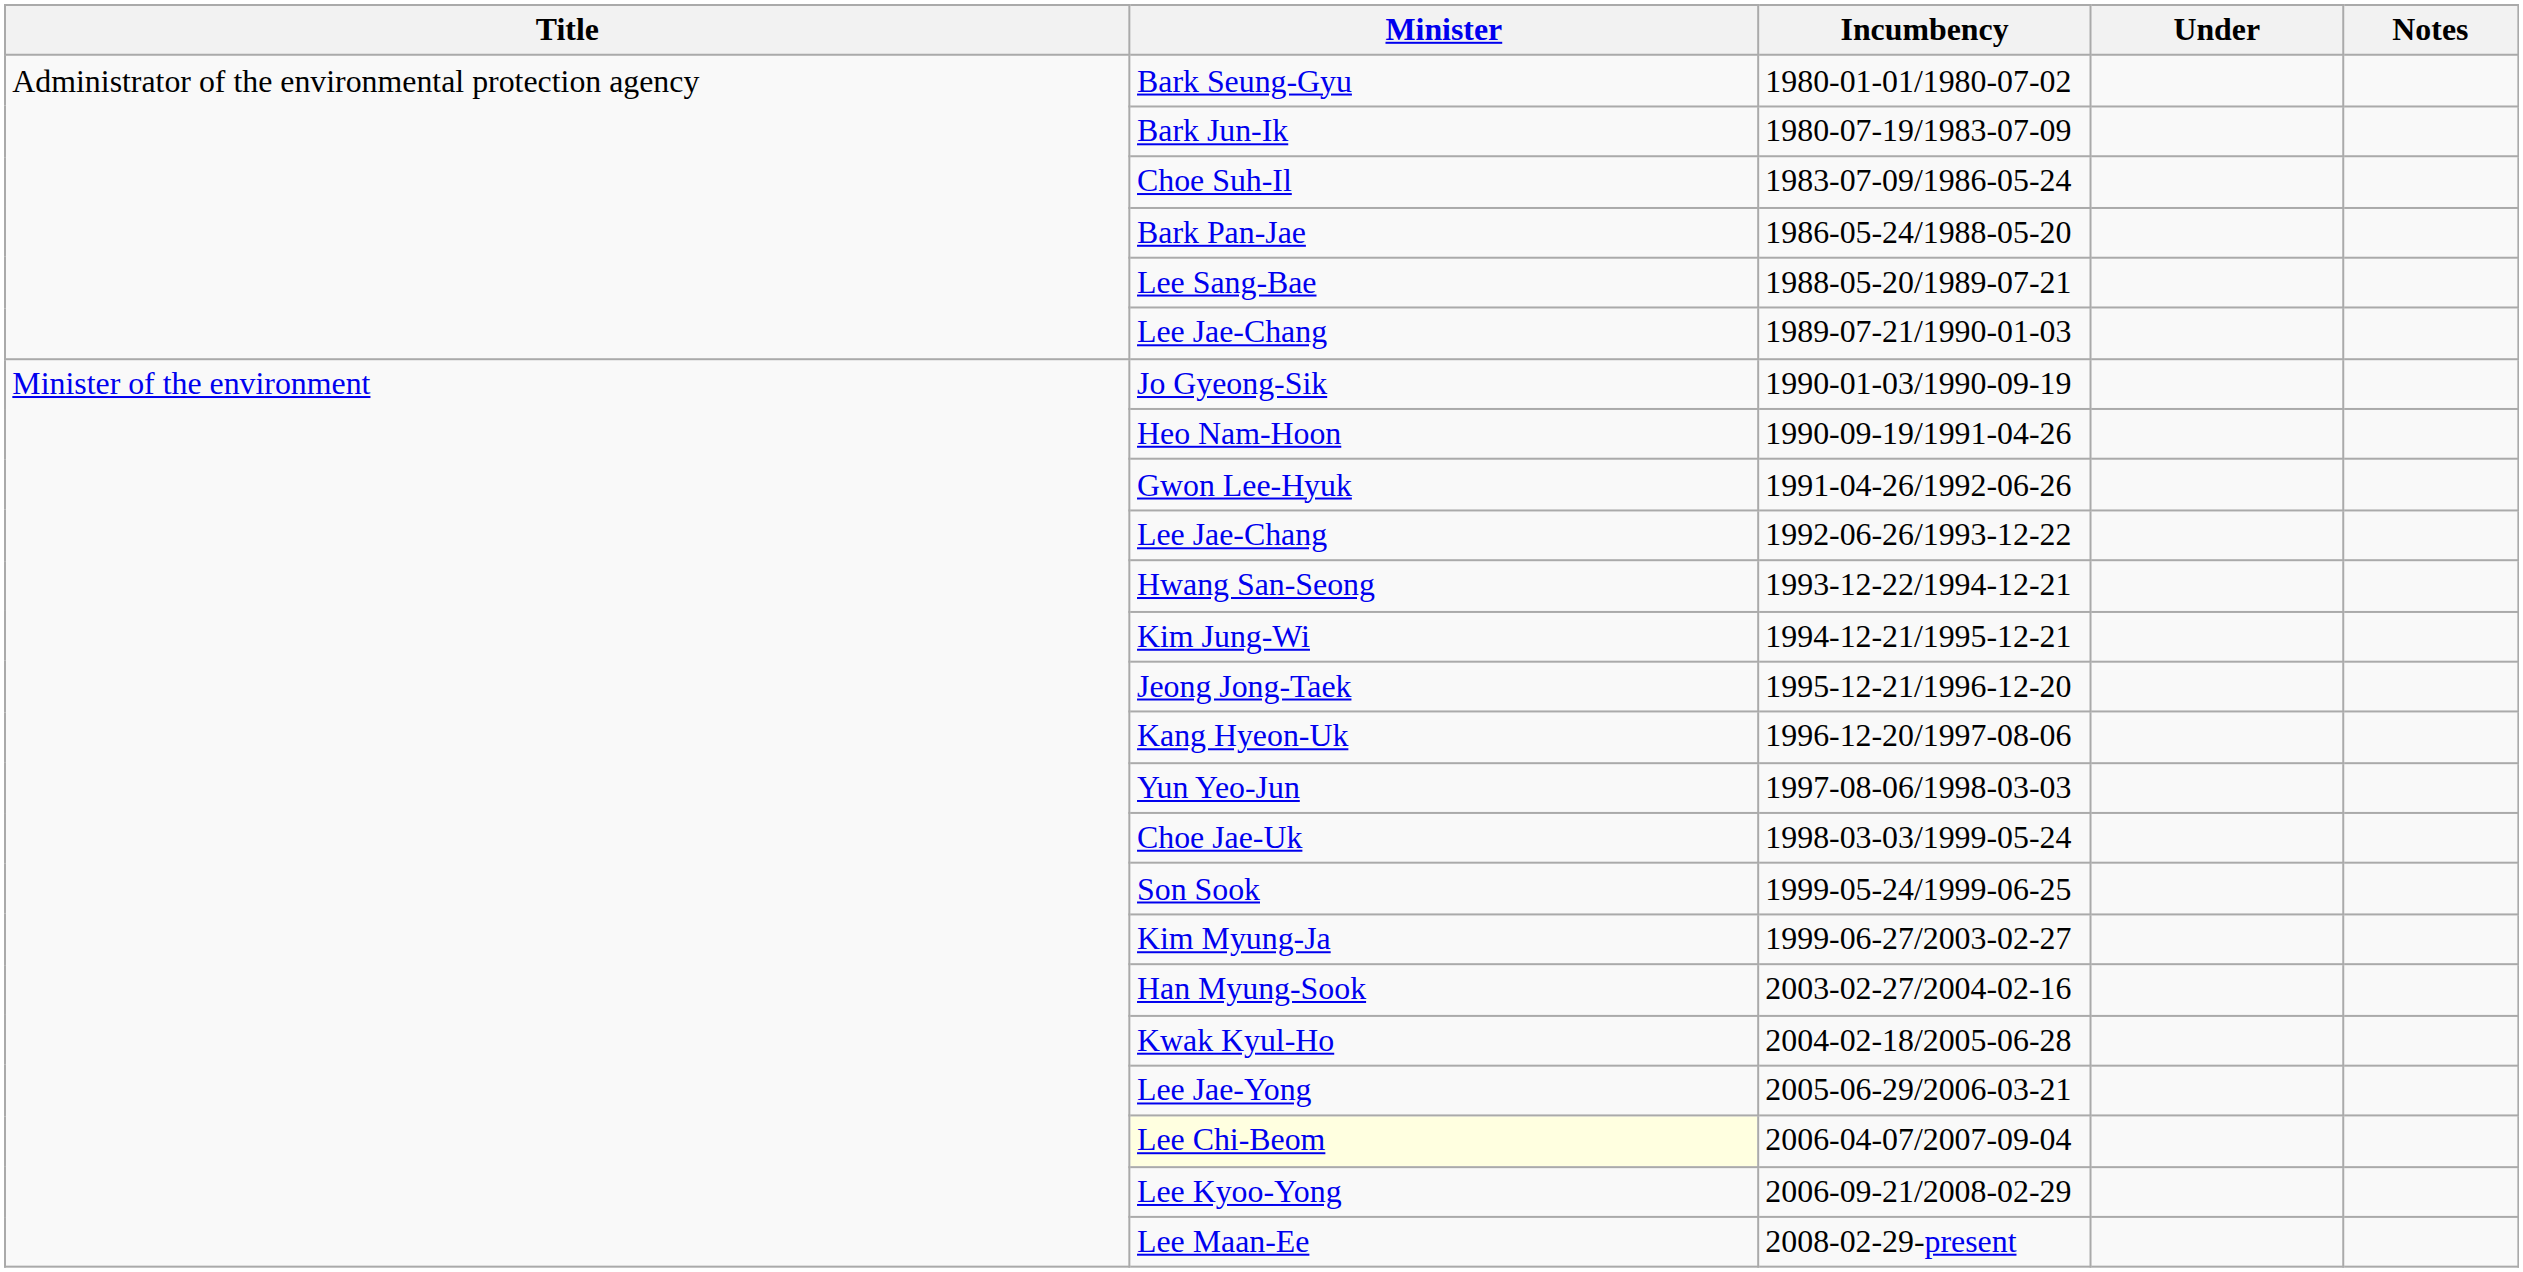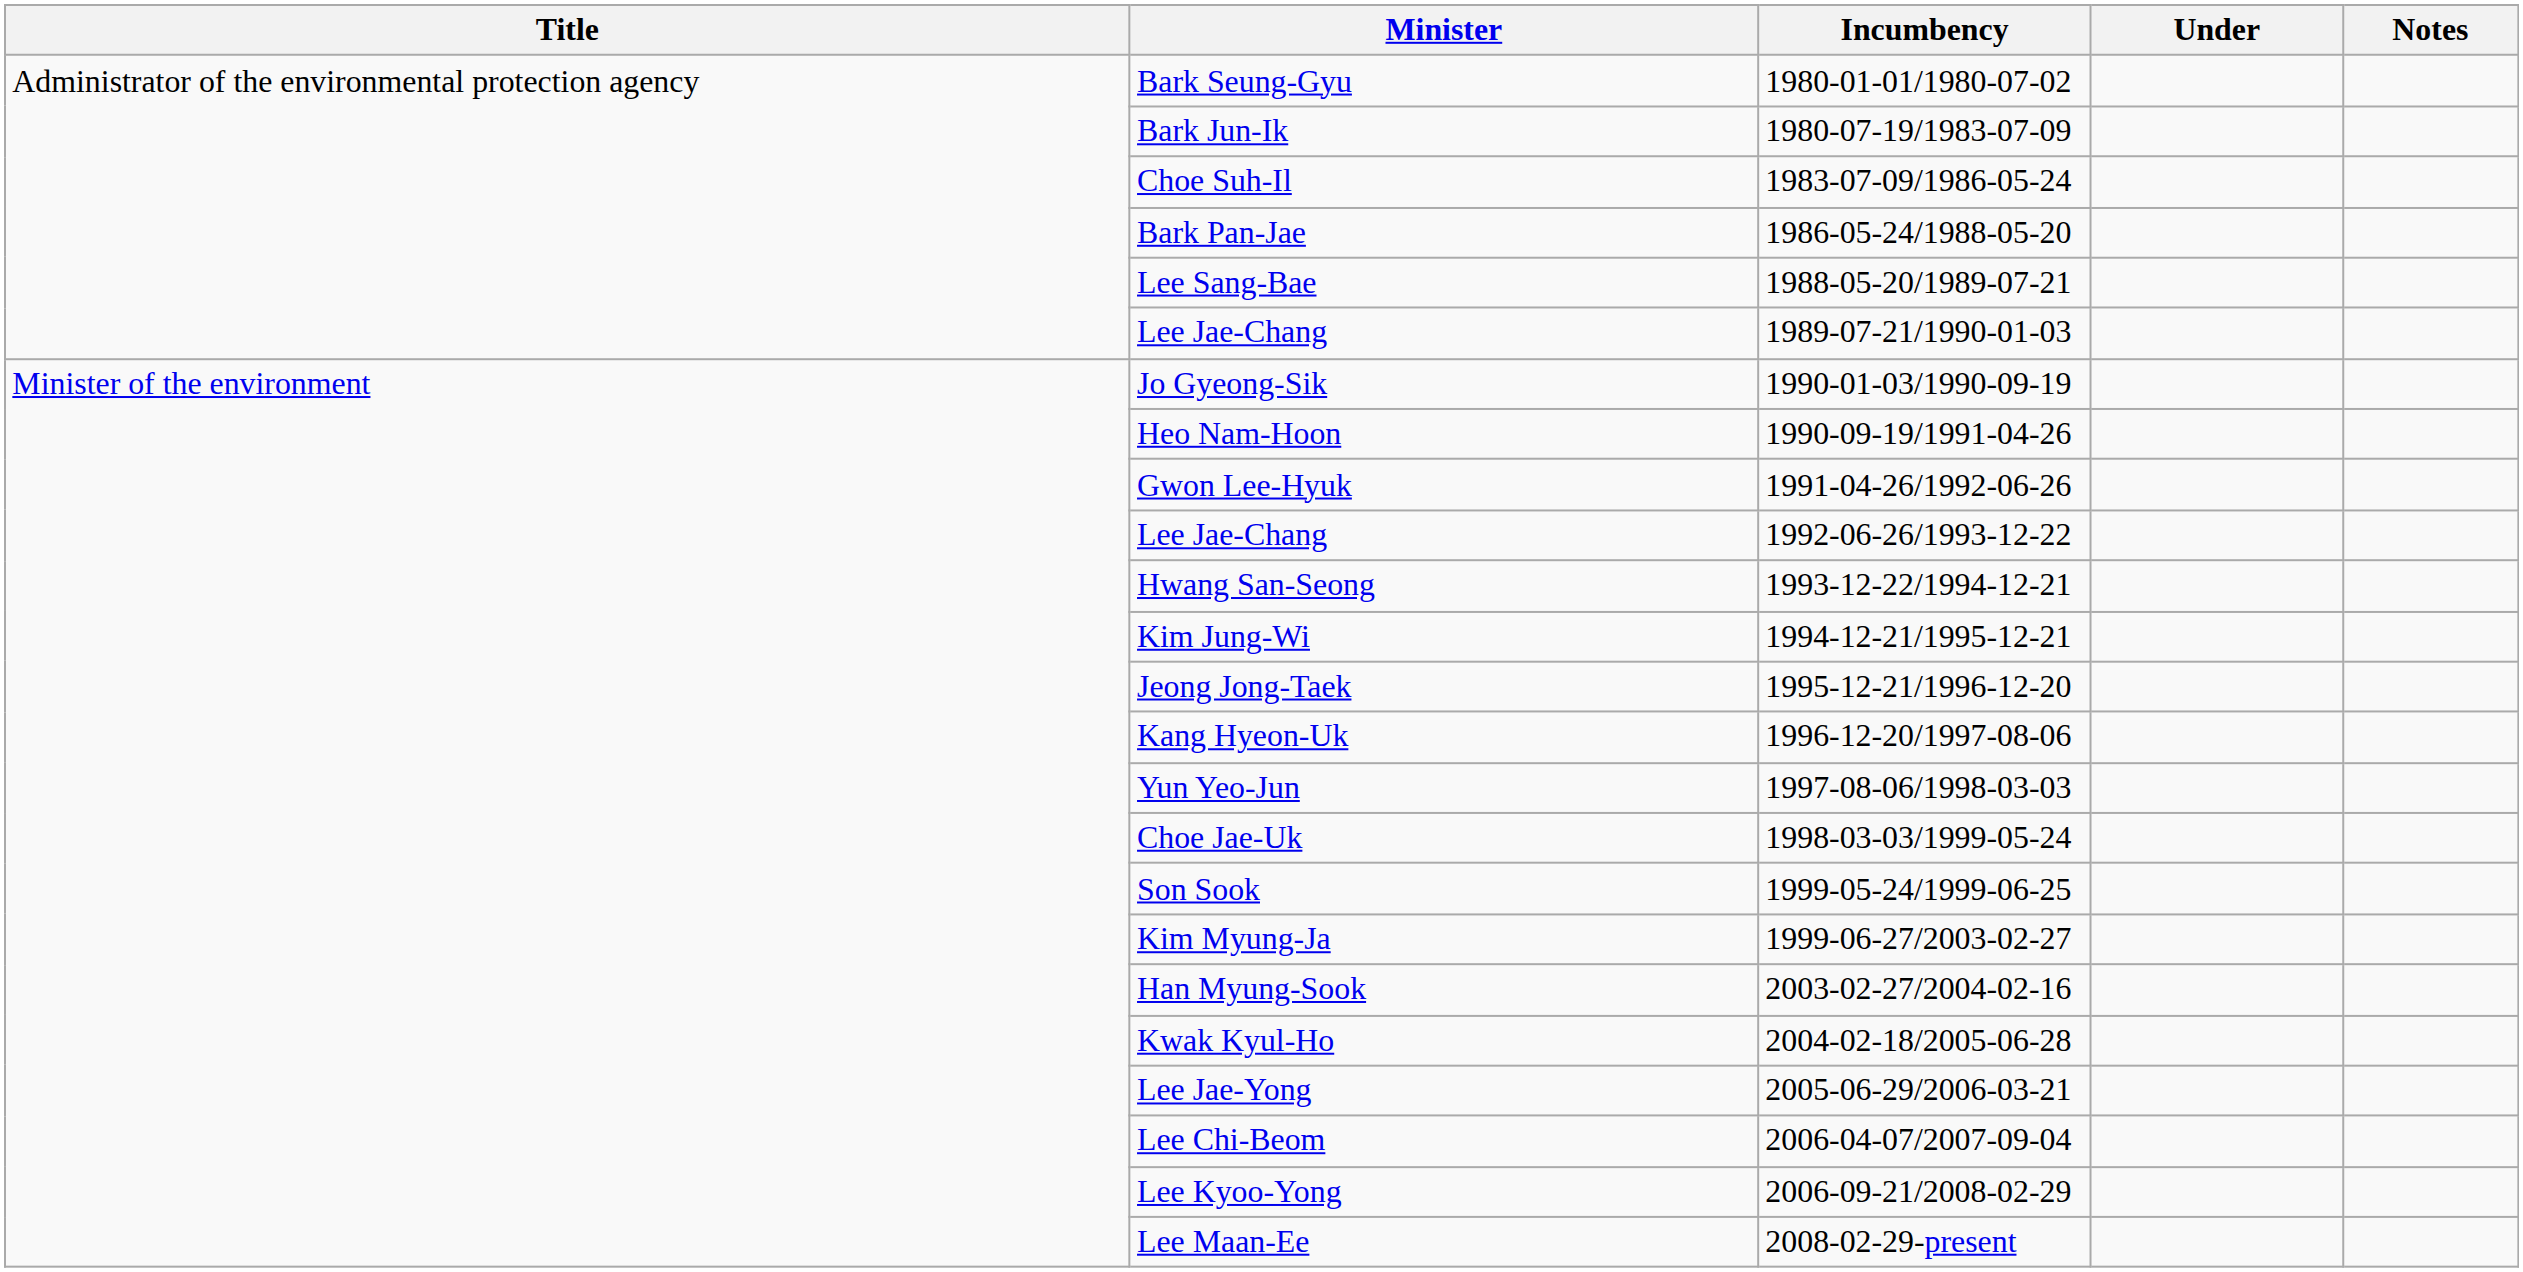(1231, 1140) lightyellow background -> (1231, 1140) no background
